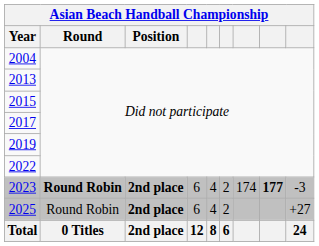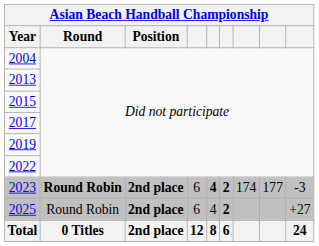(213, 187) normal -> (213, 187) bold
(226, 187) normal -> (226, 187) bold
(273, 187) bold -> (273, 187) normal
(226, 209) normal -> (226, 209) bold
